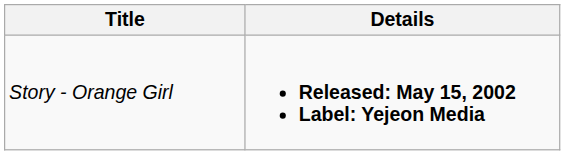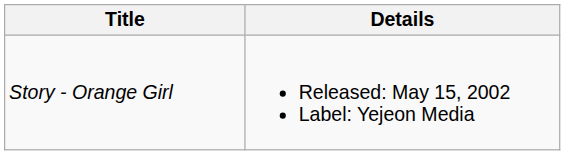(402, 104) bold -> (402, 104) normal
